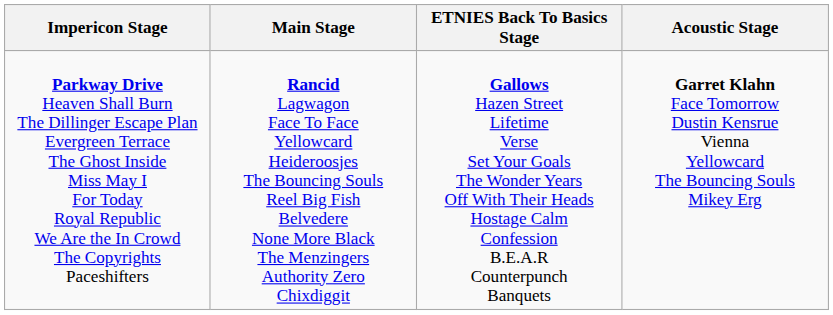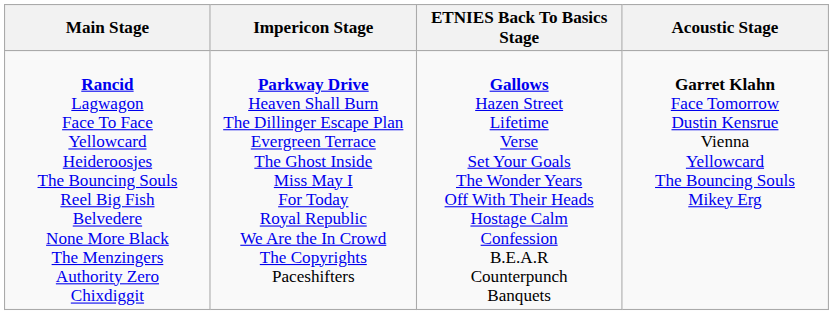columns swapped: (313, 27) <-> (107, 27)
